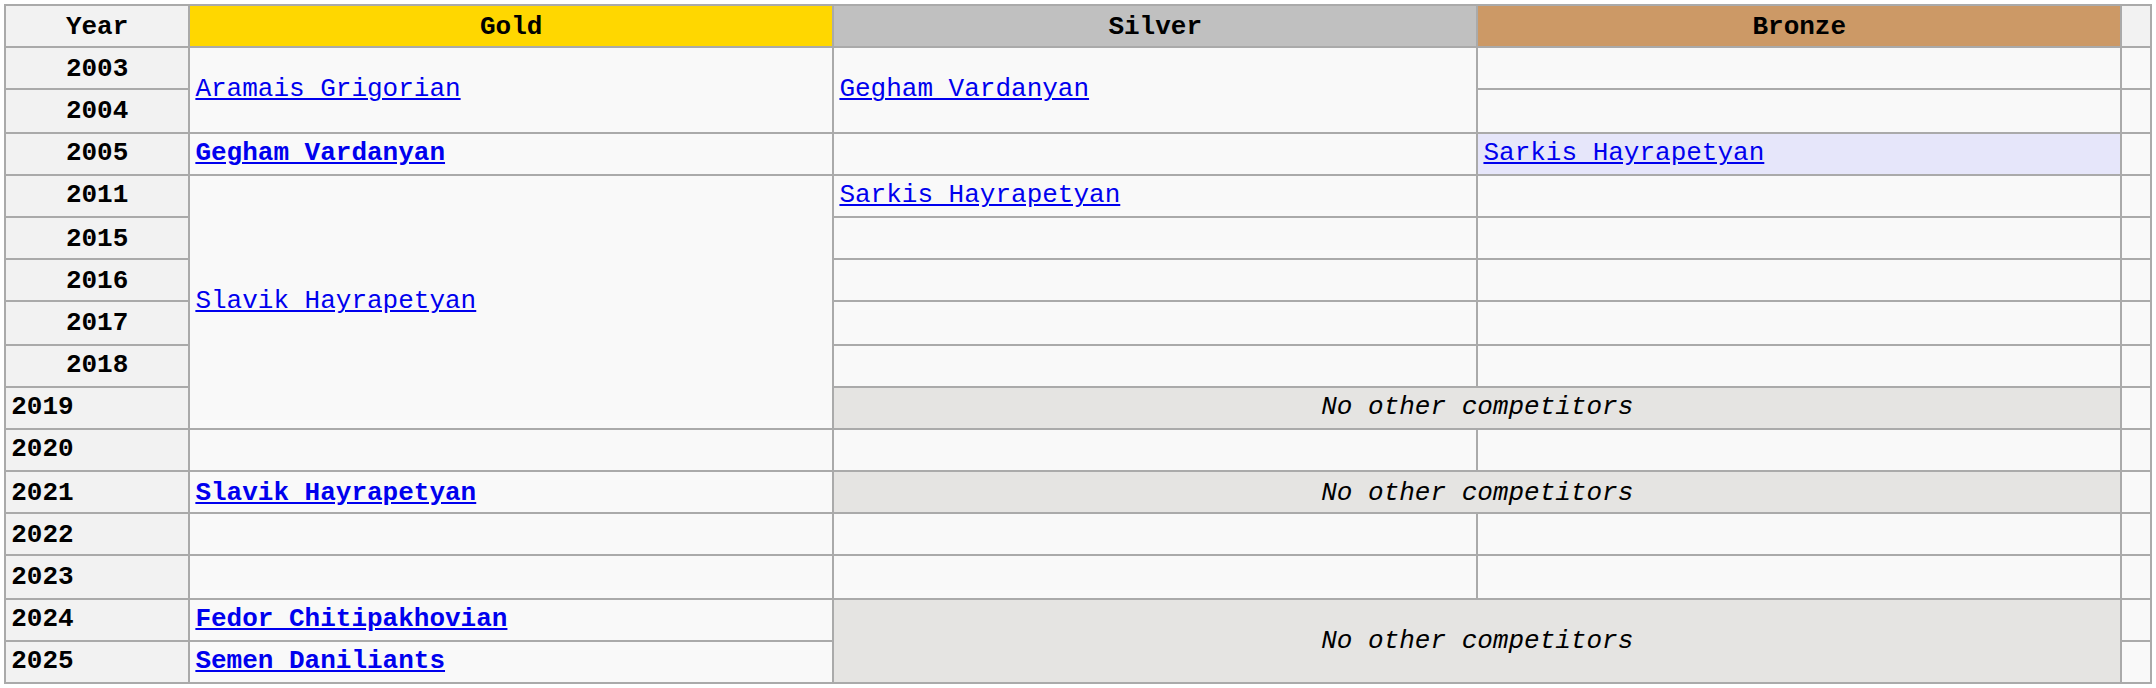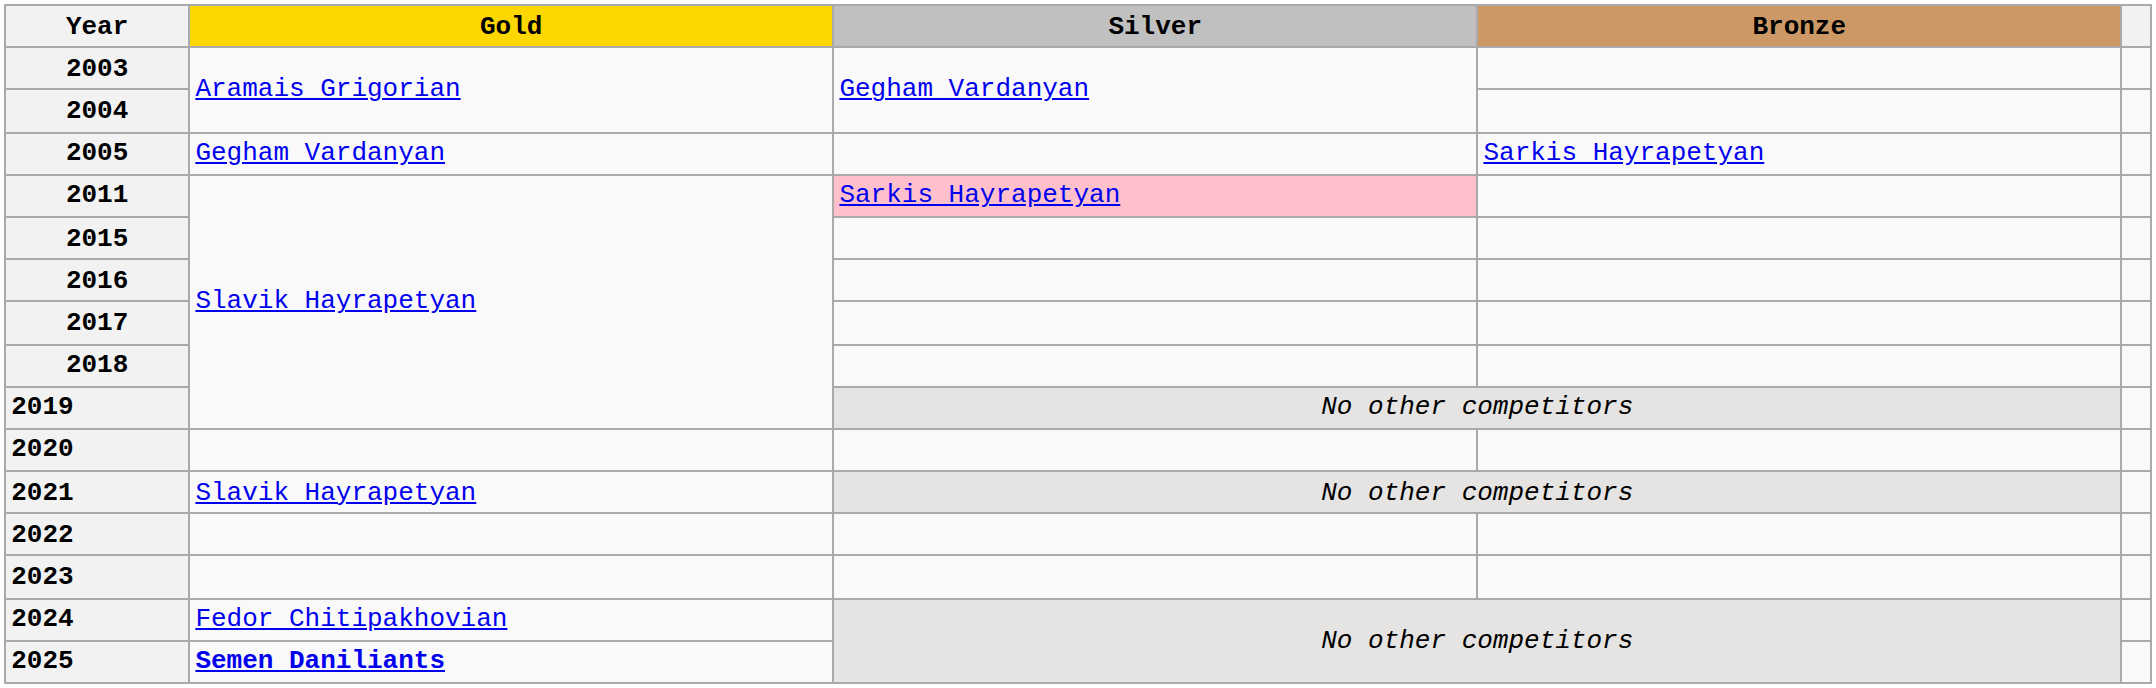(320, 153) bold -> (320, 153) normal
(1624, 153) lavender background -> (1624, 153) no background
(980, 196) no background -> (980, 196) pink background
(336, 492) bold -> (336, 492) normal
(351, 619) bold -> (351, 619) normal
